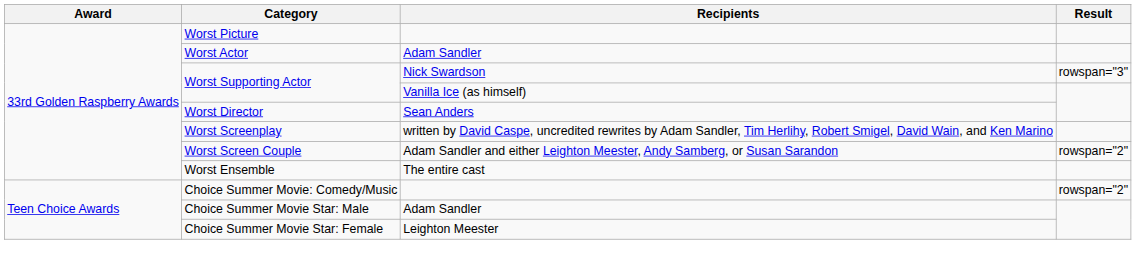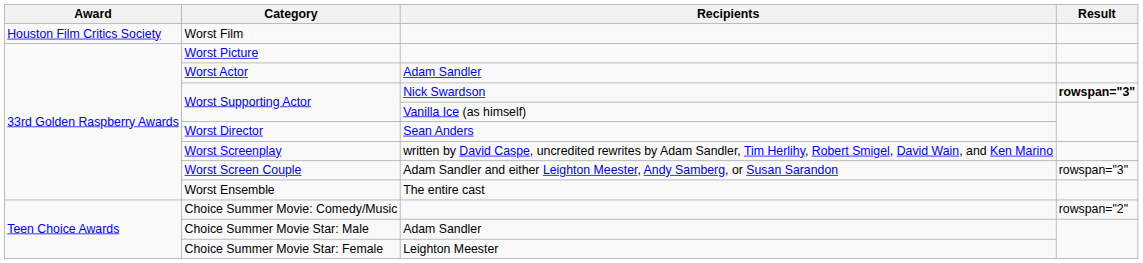+ row: (214, 33)
(1093, 72) normal -> (1097, 92) bold
(1093, 151) rowspan="2" -> (1093, 170) rowspan="3"
